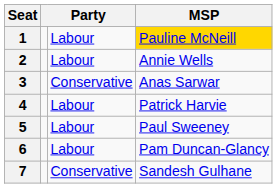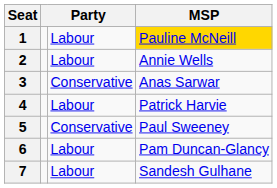(72, 127) Labour -> (91, 127) Conservative
(91, 171) Conservative -> (72, 171) Labour
